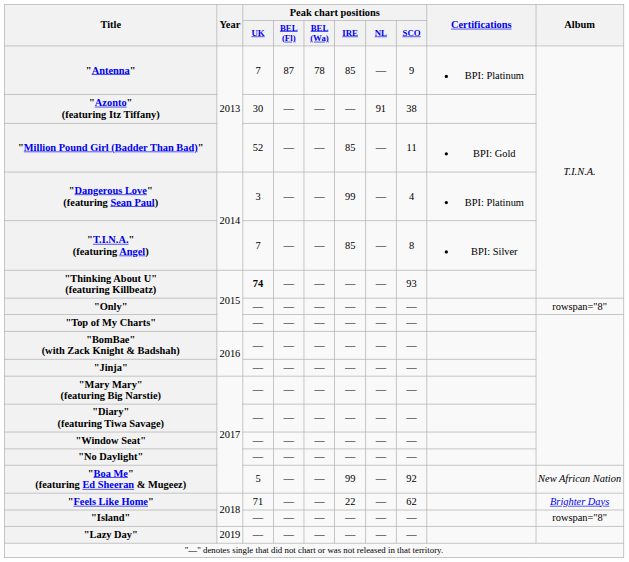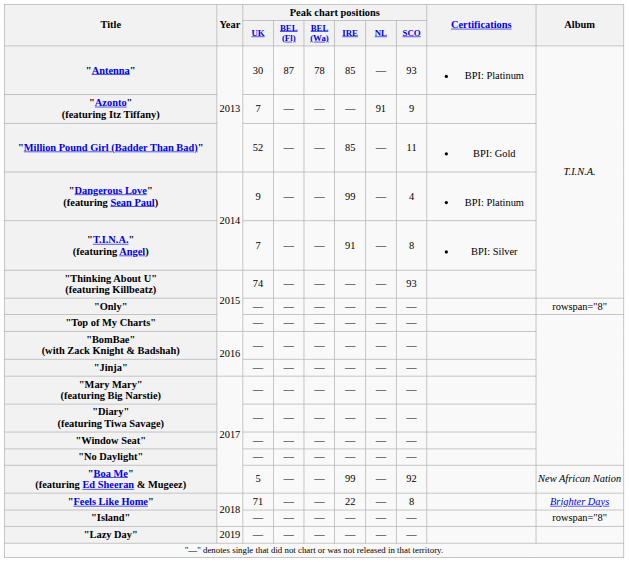(258, 70) 7 -> (258, 70) 30
(412, 70) 9 -> (412, 70) 93
(258, 109) 30 -> (258, 109) 7
(412, 109) 38 -> (412, 109) 9
(258, 196) 3 -> (258, 196) 9
(350, 245) 85 -> (350, 245) 91
(258, 284) bold -> (258, 284) normal
(412, 501) 62 -> (412, 501) 8
